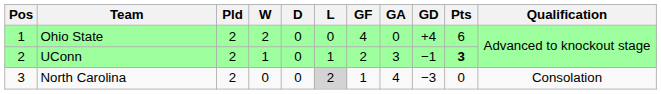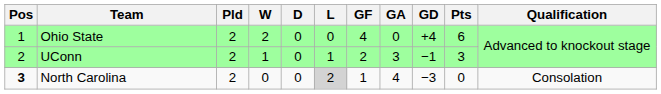(461, 57) bold -> (461, 57) normal
(21, 78) normal -> (21, 78) bold
